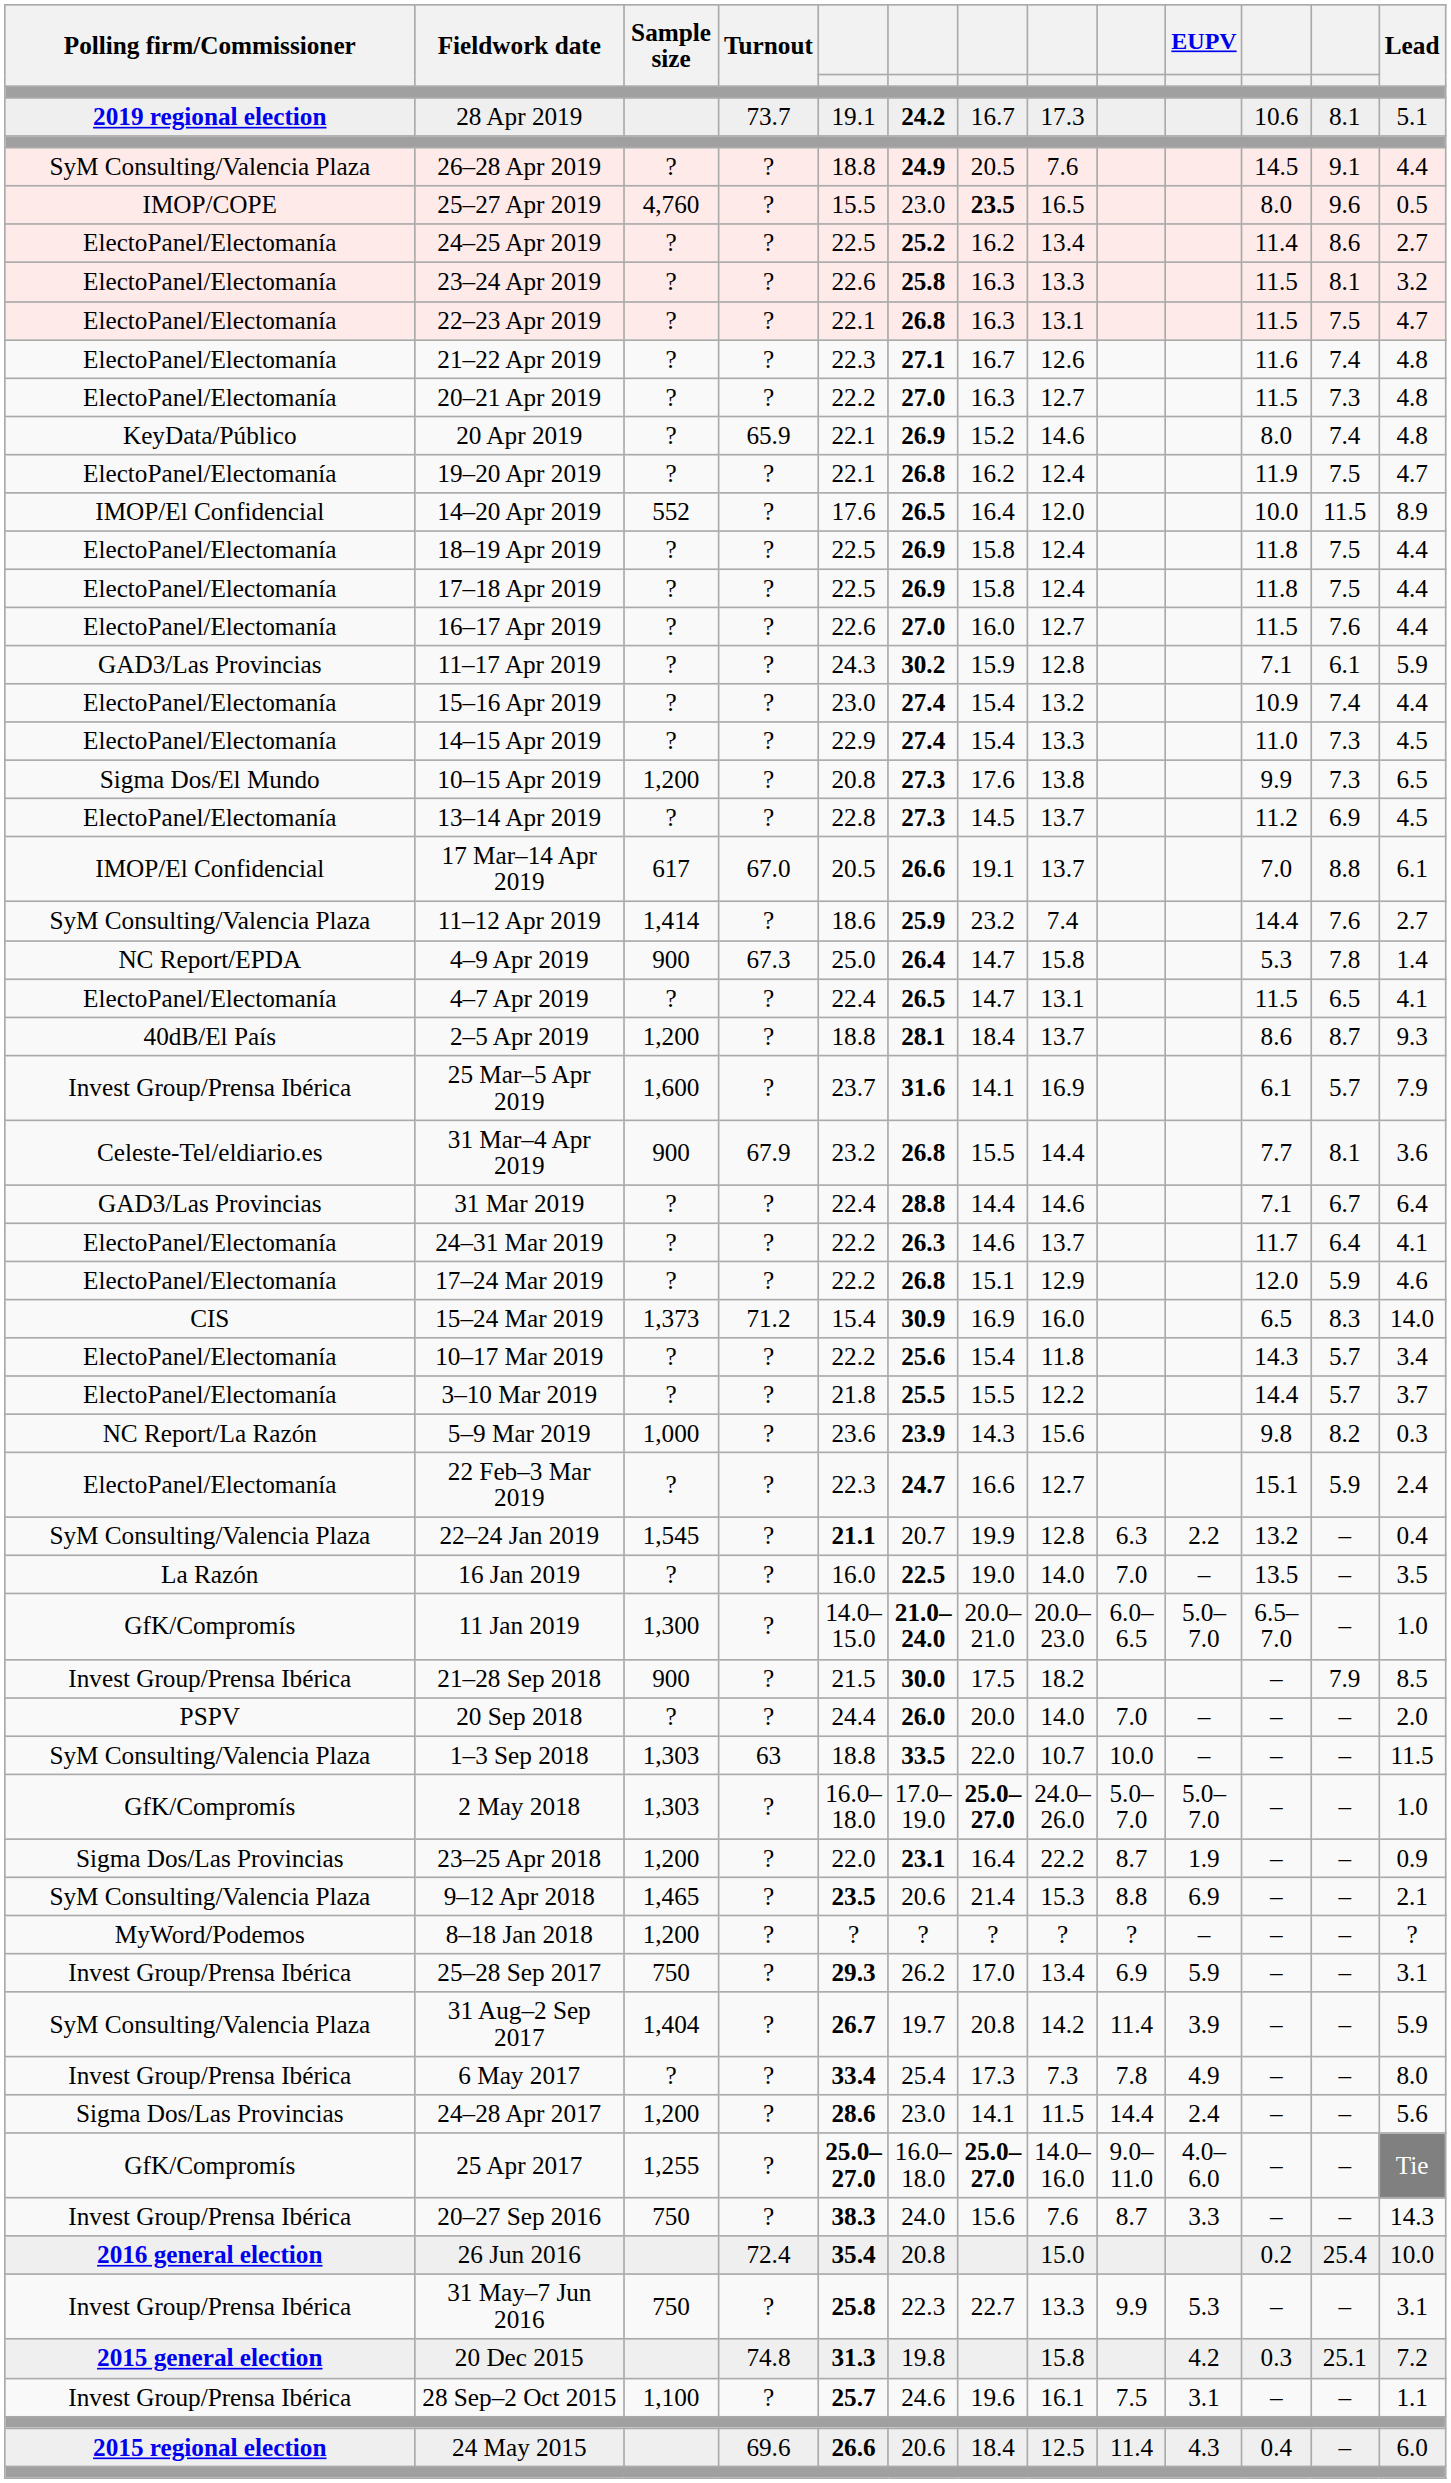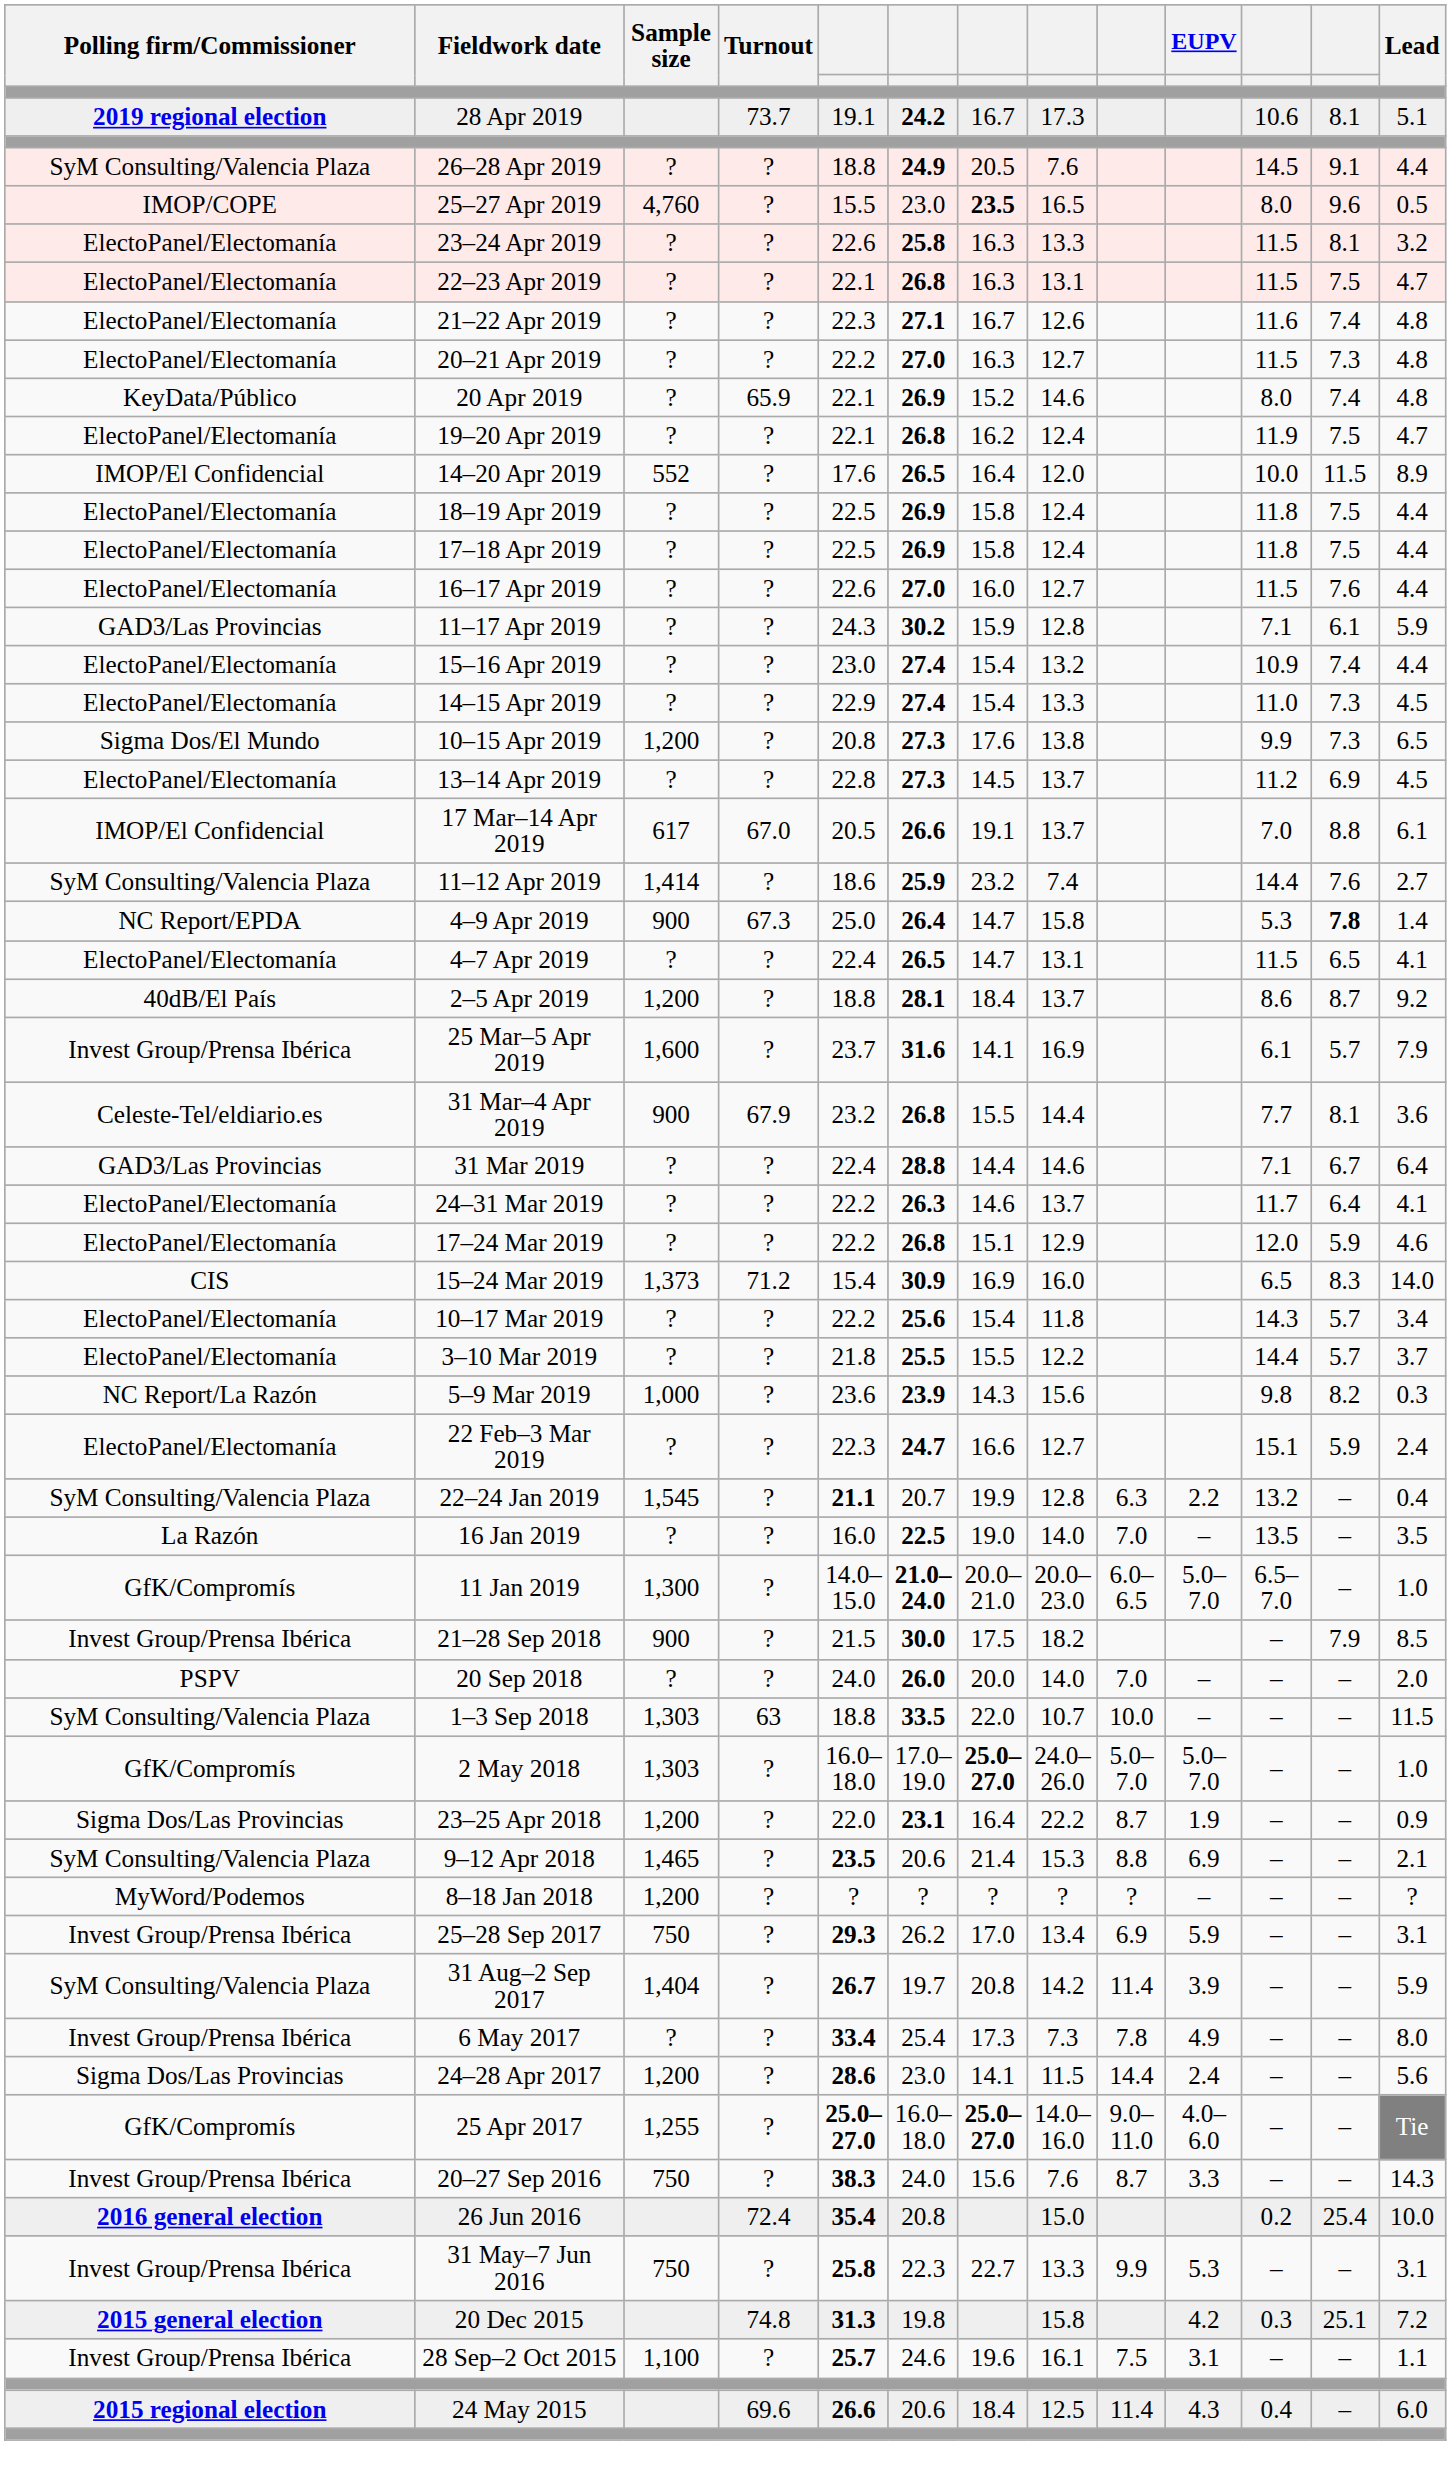- row: (210, 243)
(1345, 959) normal -> (1345, 920) bold
(1412, 1035) 9.3 -> (1412, 997) 9.2
(854, 1716) 24.4 -> (854, 1678) 24.0
